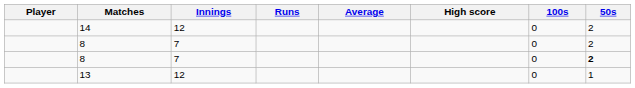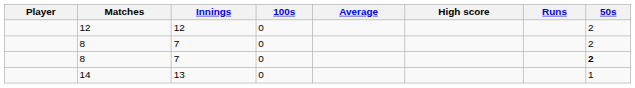columns swapped: (287, 12) <-> (557, 12)
(85, 28) 14 -> (85, 28) 12
(85, 75) 13 -> (85, 75) 14
(179, 75) 12 -> (179, 75) 13
